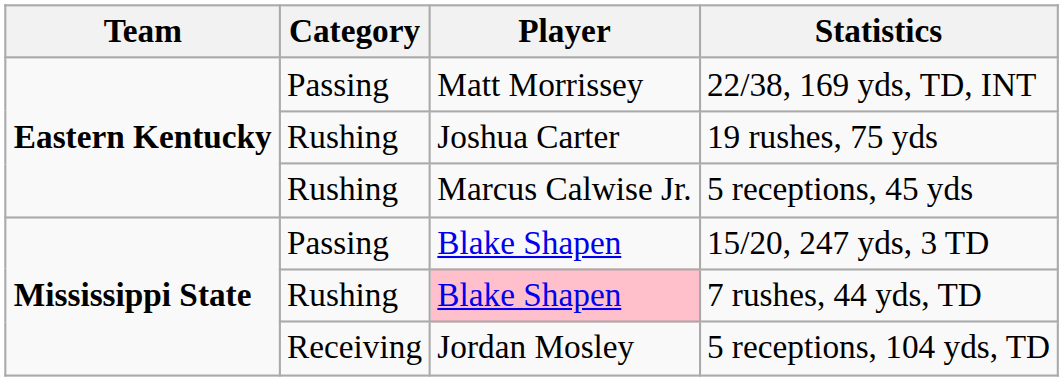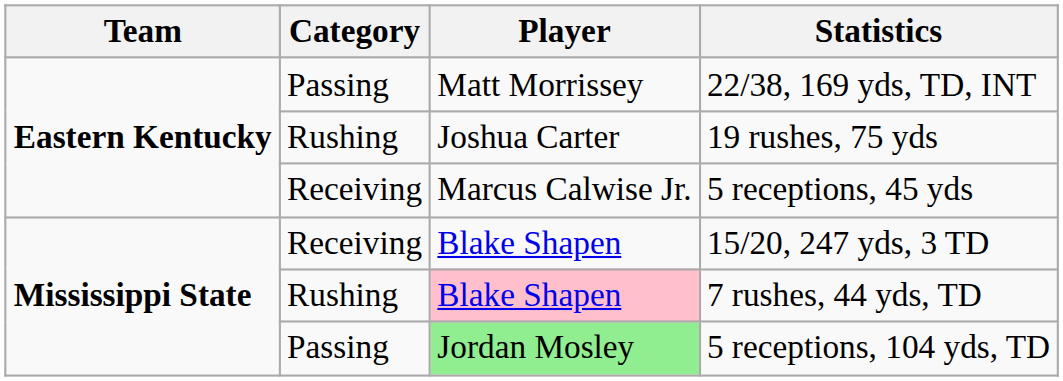(343, 189) Rushing -> (355, 189) Receiving
(338, 242) Passing -> (355, 242) Receiving
(355, 347) Receiving -> (338, 347) Passing
(536, 347) no background -> (536, 347) lightgreen background
